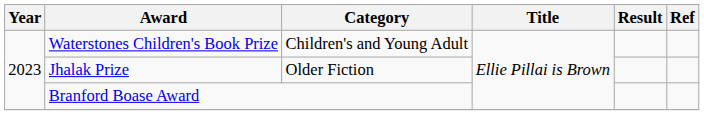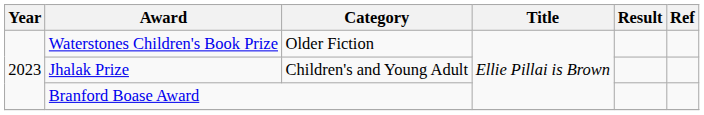(377, 43) Children's and Young Adult -> (330, 43) Older Fiction
(330, 69) Older Fiction -> (377, 69) Children's and Young Adult
